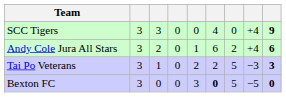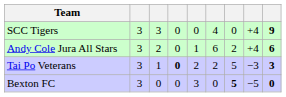(177, 65) normal -> (177, 65) bold
(215, 83) bold -> (215, 83) normal
(234, 83) normal -> (234, 83) bold
